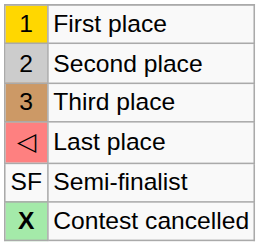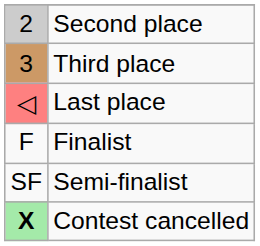- row: (110, 24)
+ row: (92, 142)
